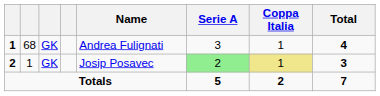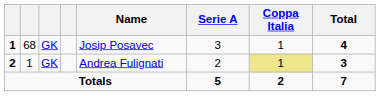(121, 44) Andrea Fulignati -> (116, 44) Josip Posavec
(116, 63) Josip Posavec -> (121, 63) Andrea Fulignati
(218, 63) lightgreen background -> (218, 63) no background
